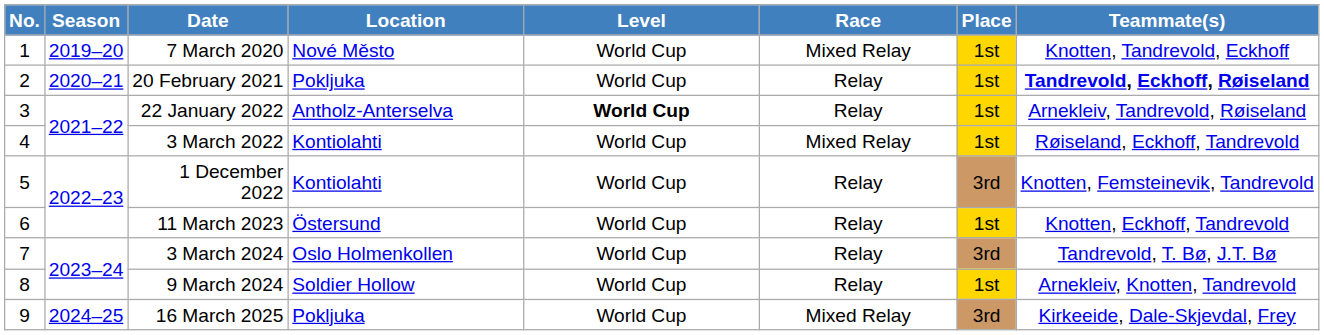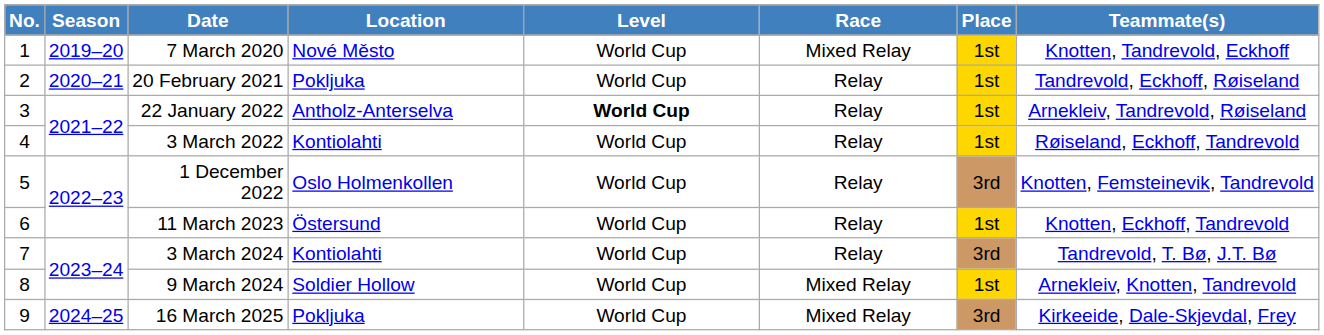(1167, 81) bold -> (1167, 81) normal
(858, 141) Mixed Relay -> (858, 141) Relay
(337, 182) Kontiolahti -> (373, 182) Oslo Holmenkollen
(373, 254) Oslo Holmenkollen -> (337, 254) Kontiolahti
(858, 284) Relay -> (858, 284) Mixed Relay
